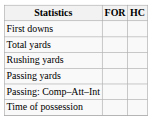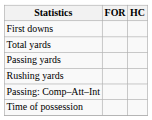rows swapped: (35, 60) <-> (34, 76)
